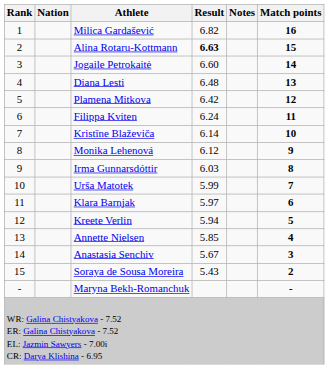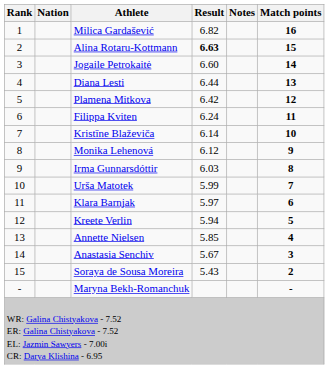(209, 82) 6.48 -> (209, 82) 6.44
